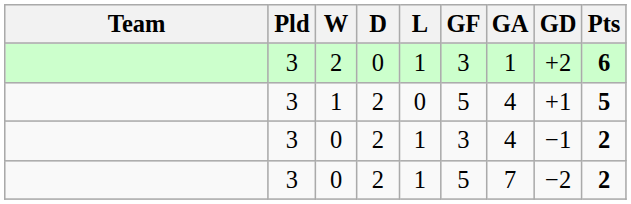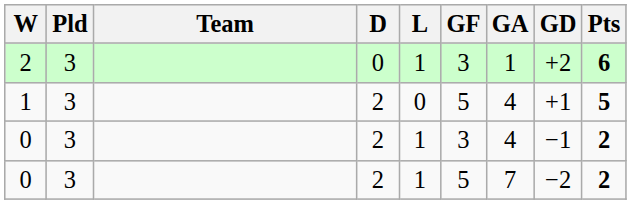columns swapped: (137, 23) <-> (336, 23)
